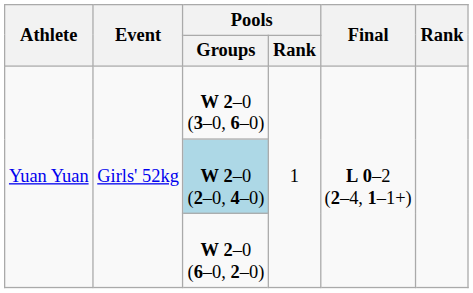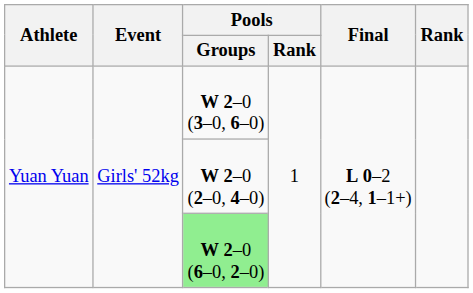(226, 187) lightblue background -> (226, 187) no background
(226, 261) no background -> (226, 261) lightgreen background
